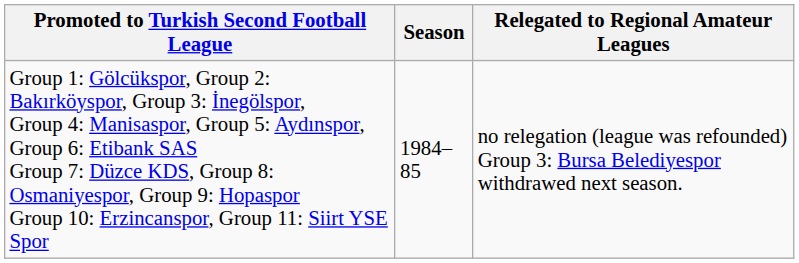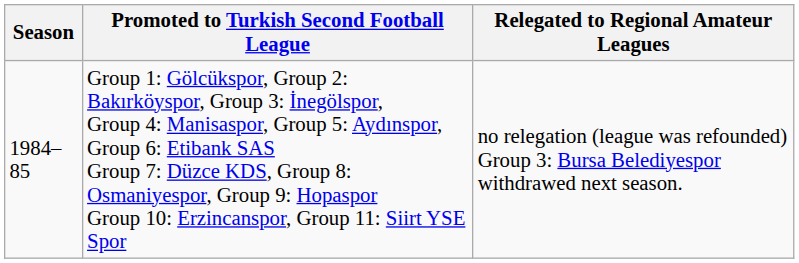columns swapped: (434, 32) <-> (200, 32)
